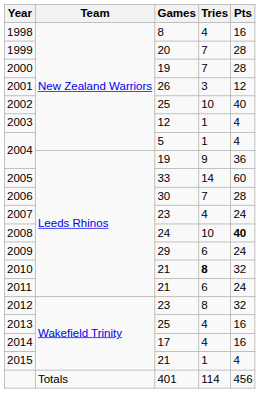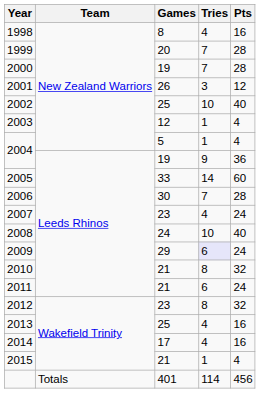(240, 232) bold -> (240, 232) normal
(204, 251) no background -> (204, 251) lavender background
(204, 269) bold -> (204, 269) normal
